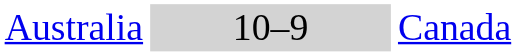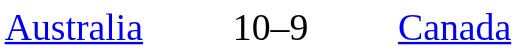(271, 27) lightgrey background -> (271, 27) no background
